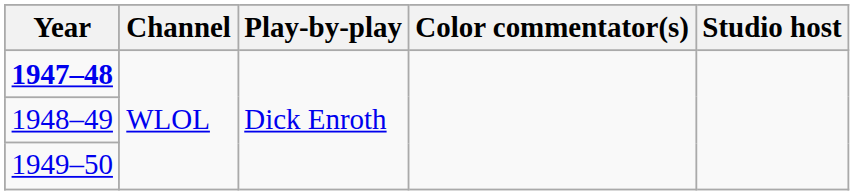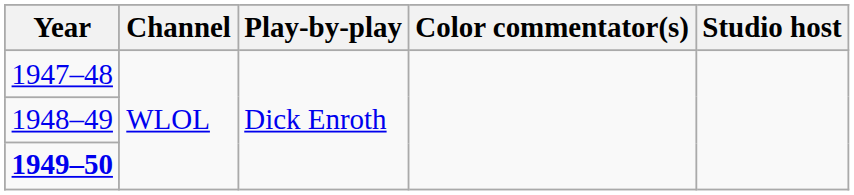(62, 73) bold -> (62, 73) normal
(62, 165) normal -> (62, 165) bold
